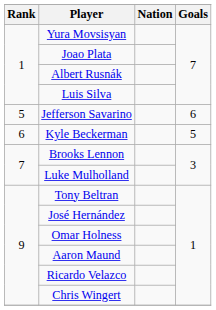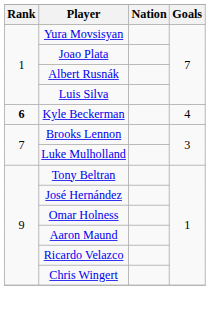- row: (87, 114)
(21, 135) normal -> (21, 114) bold
(193, 135) 5 -> (187, 114) 4
